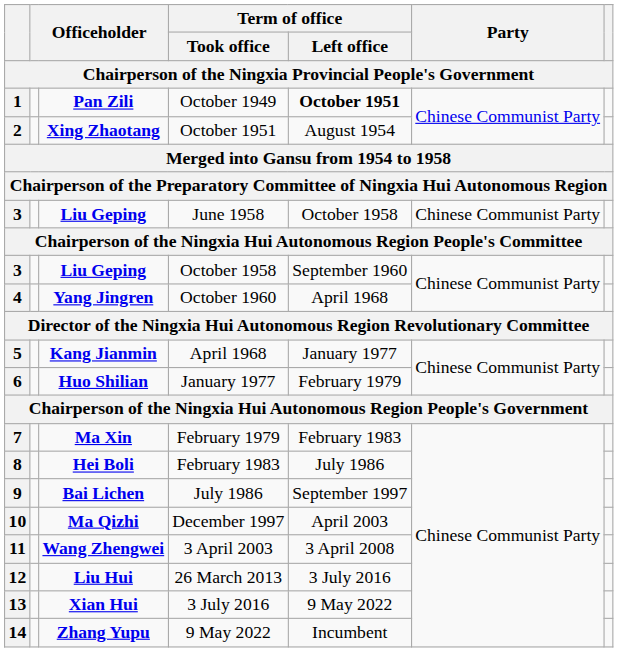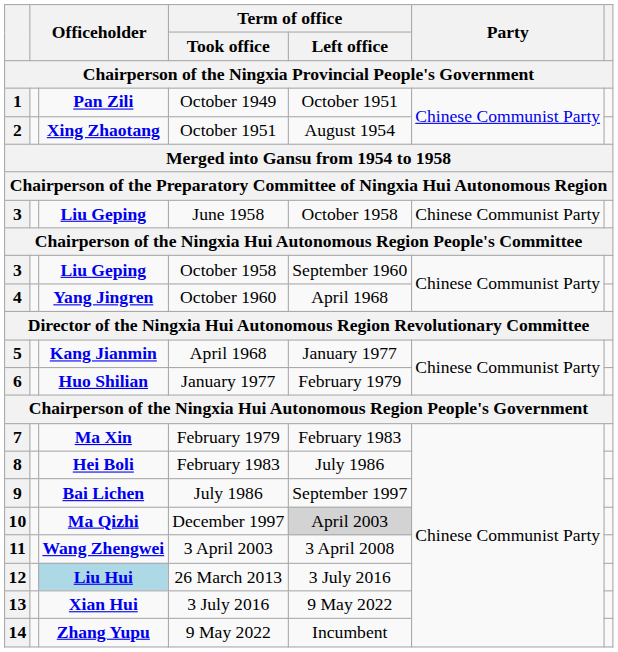(350, 102) bold -> (350, 102) normal
(350, 520) no background -> (350, 520) lightgrey background
(103, 576) no background -> (103, 576) lightblue background
